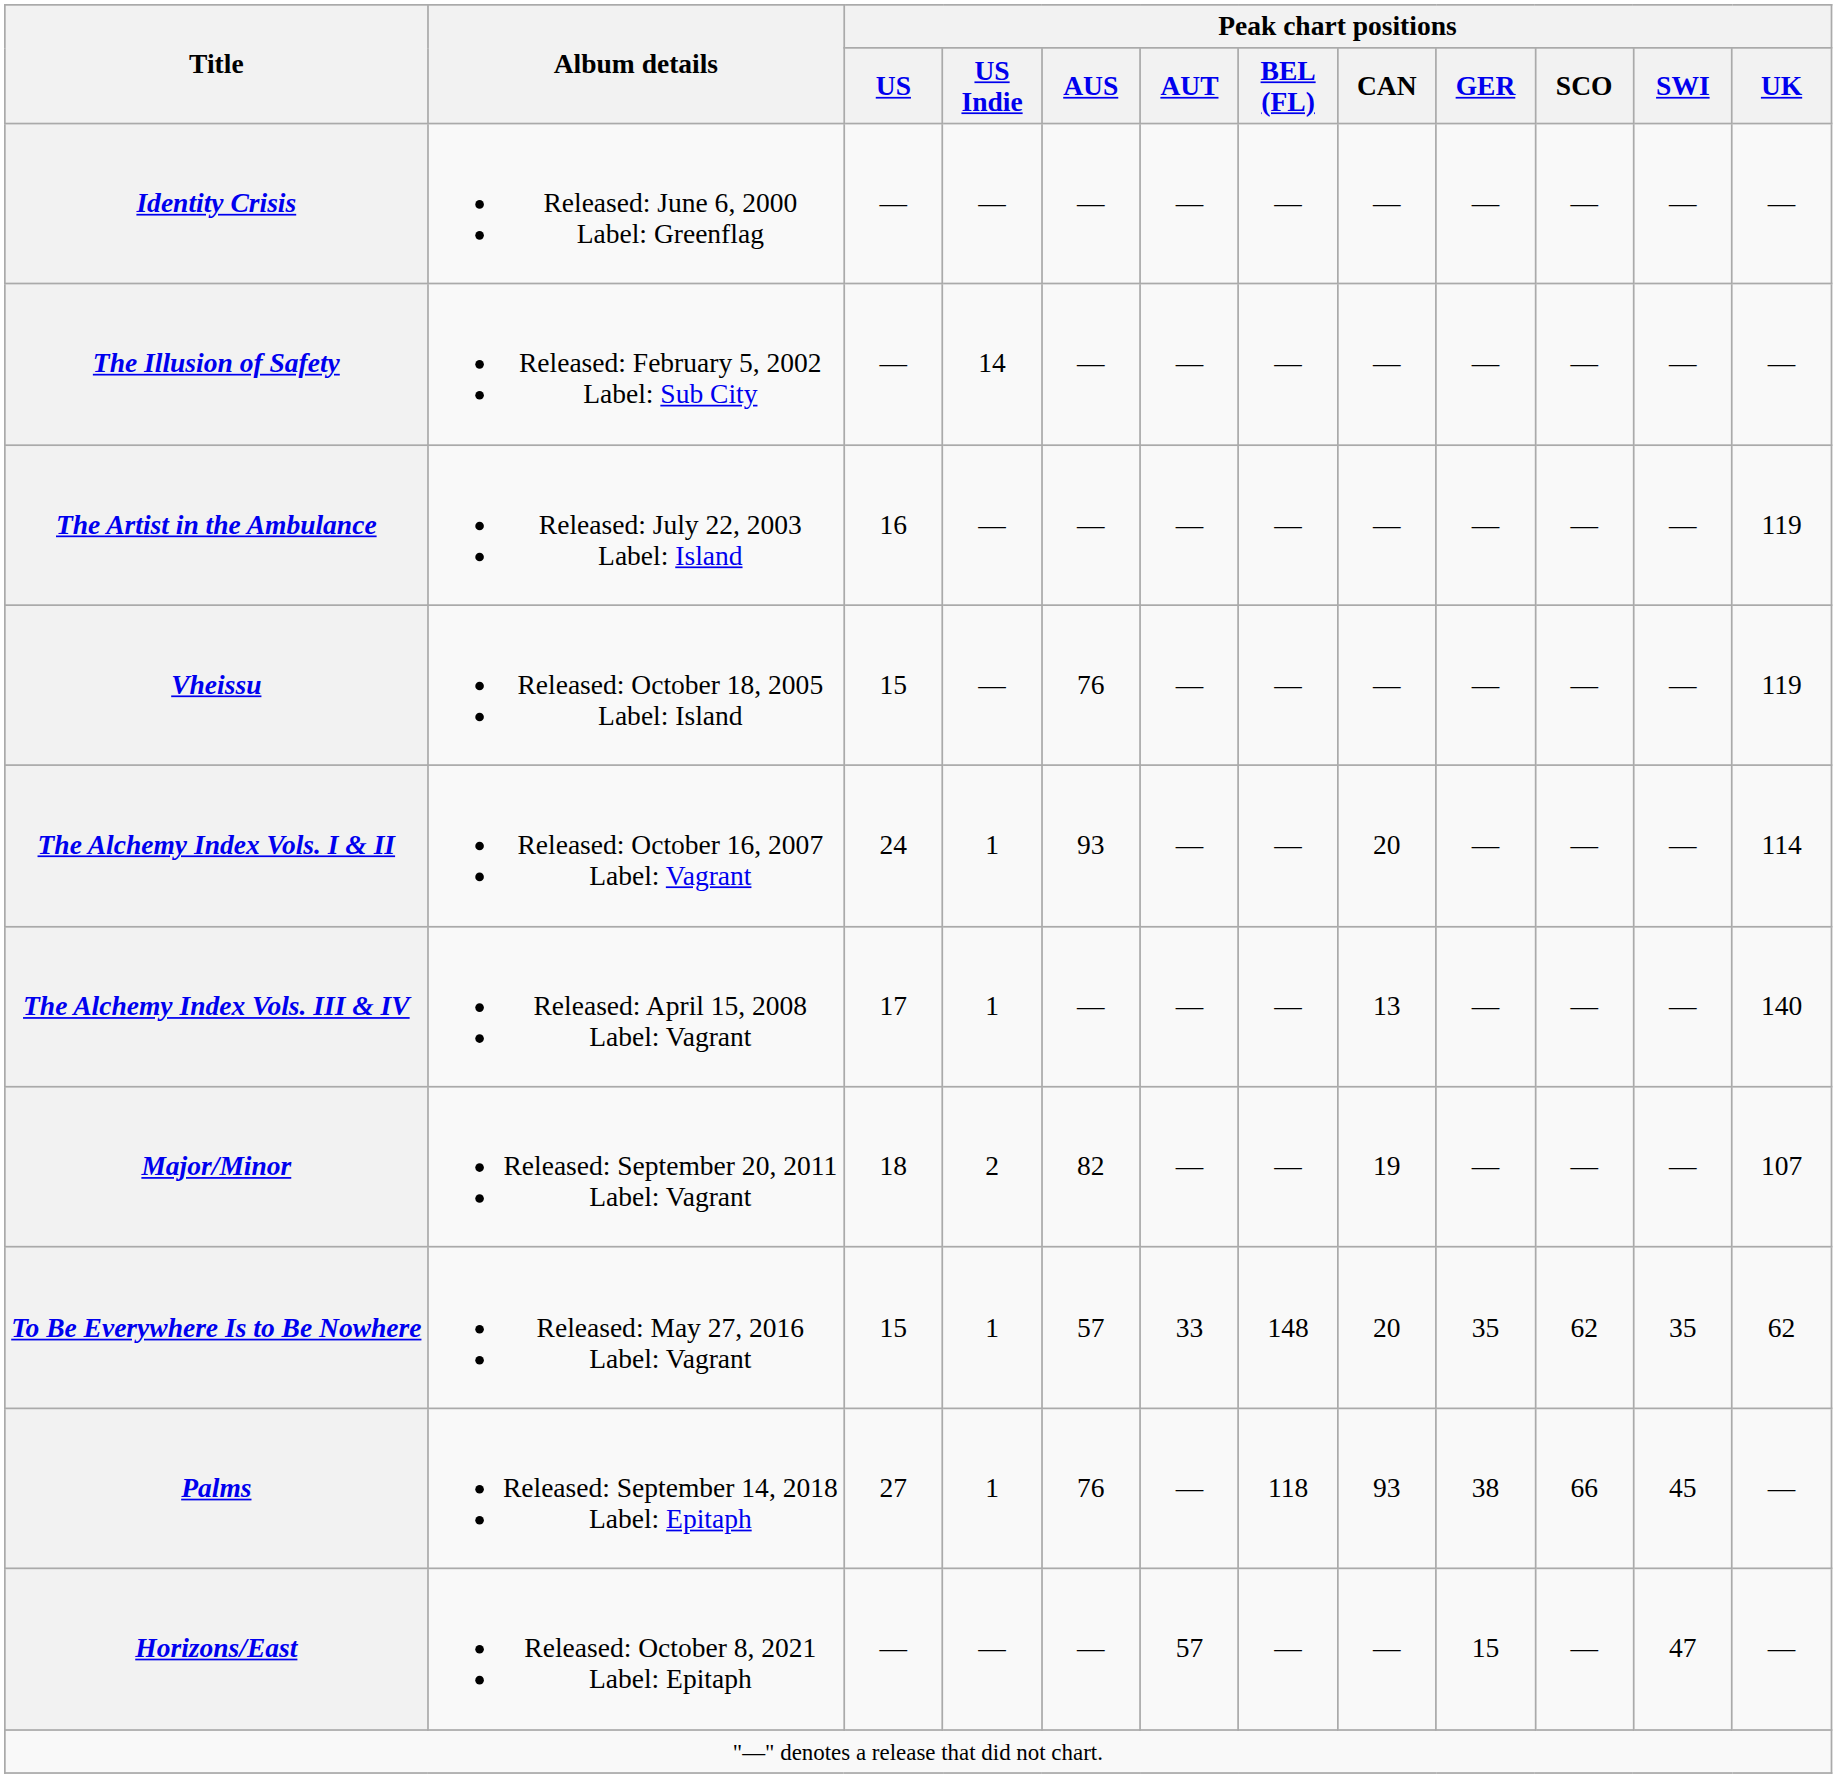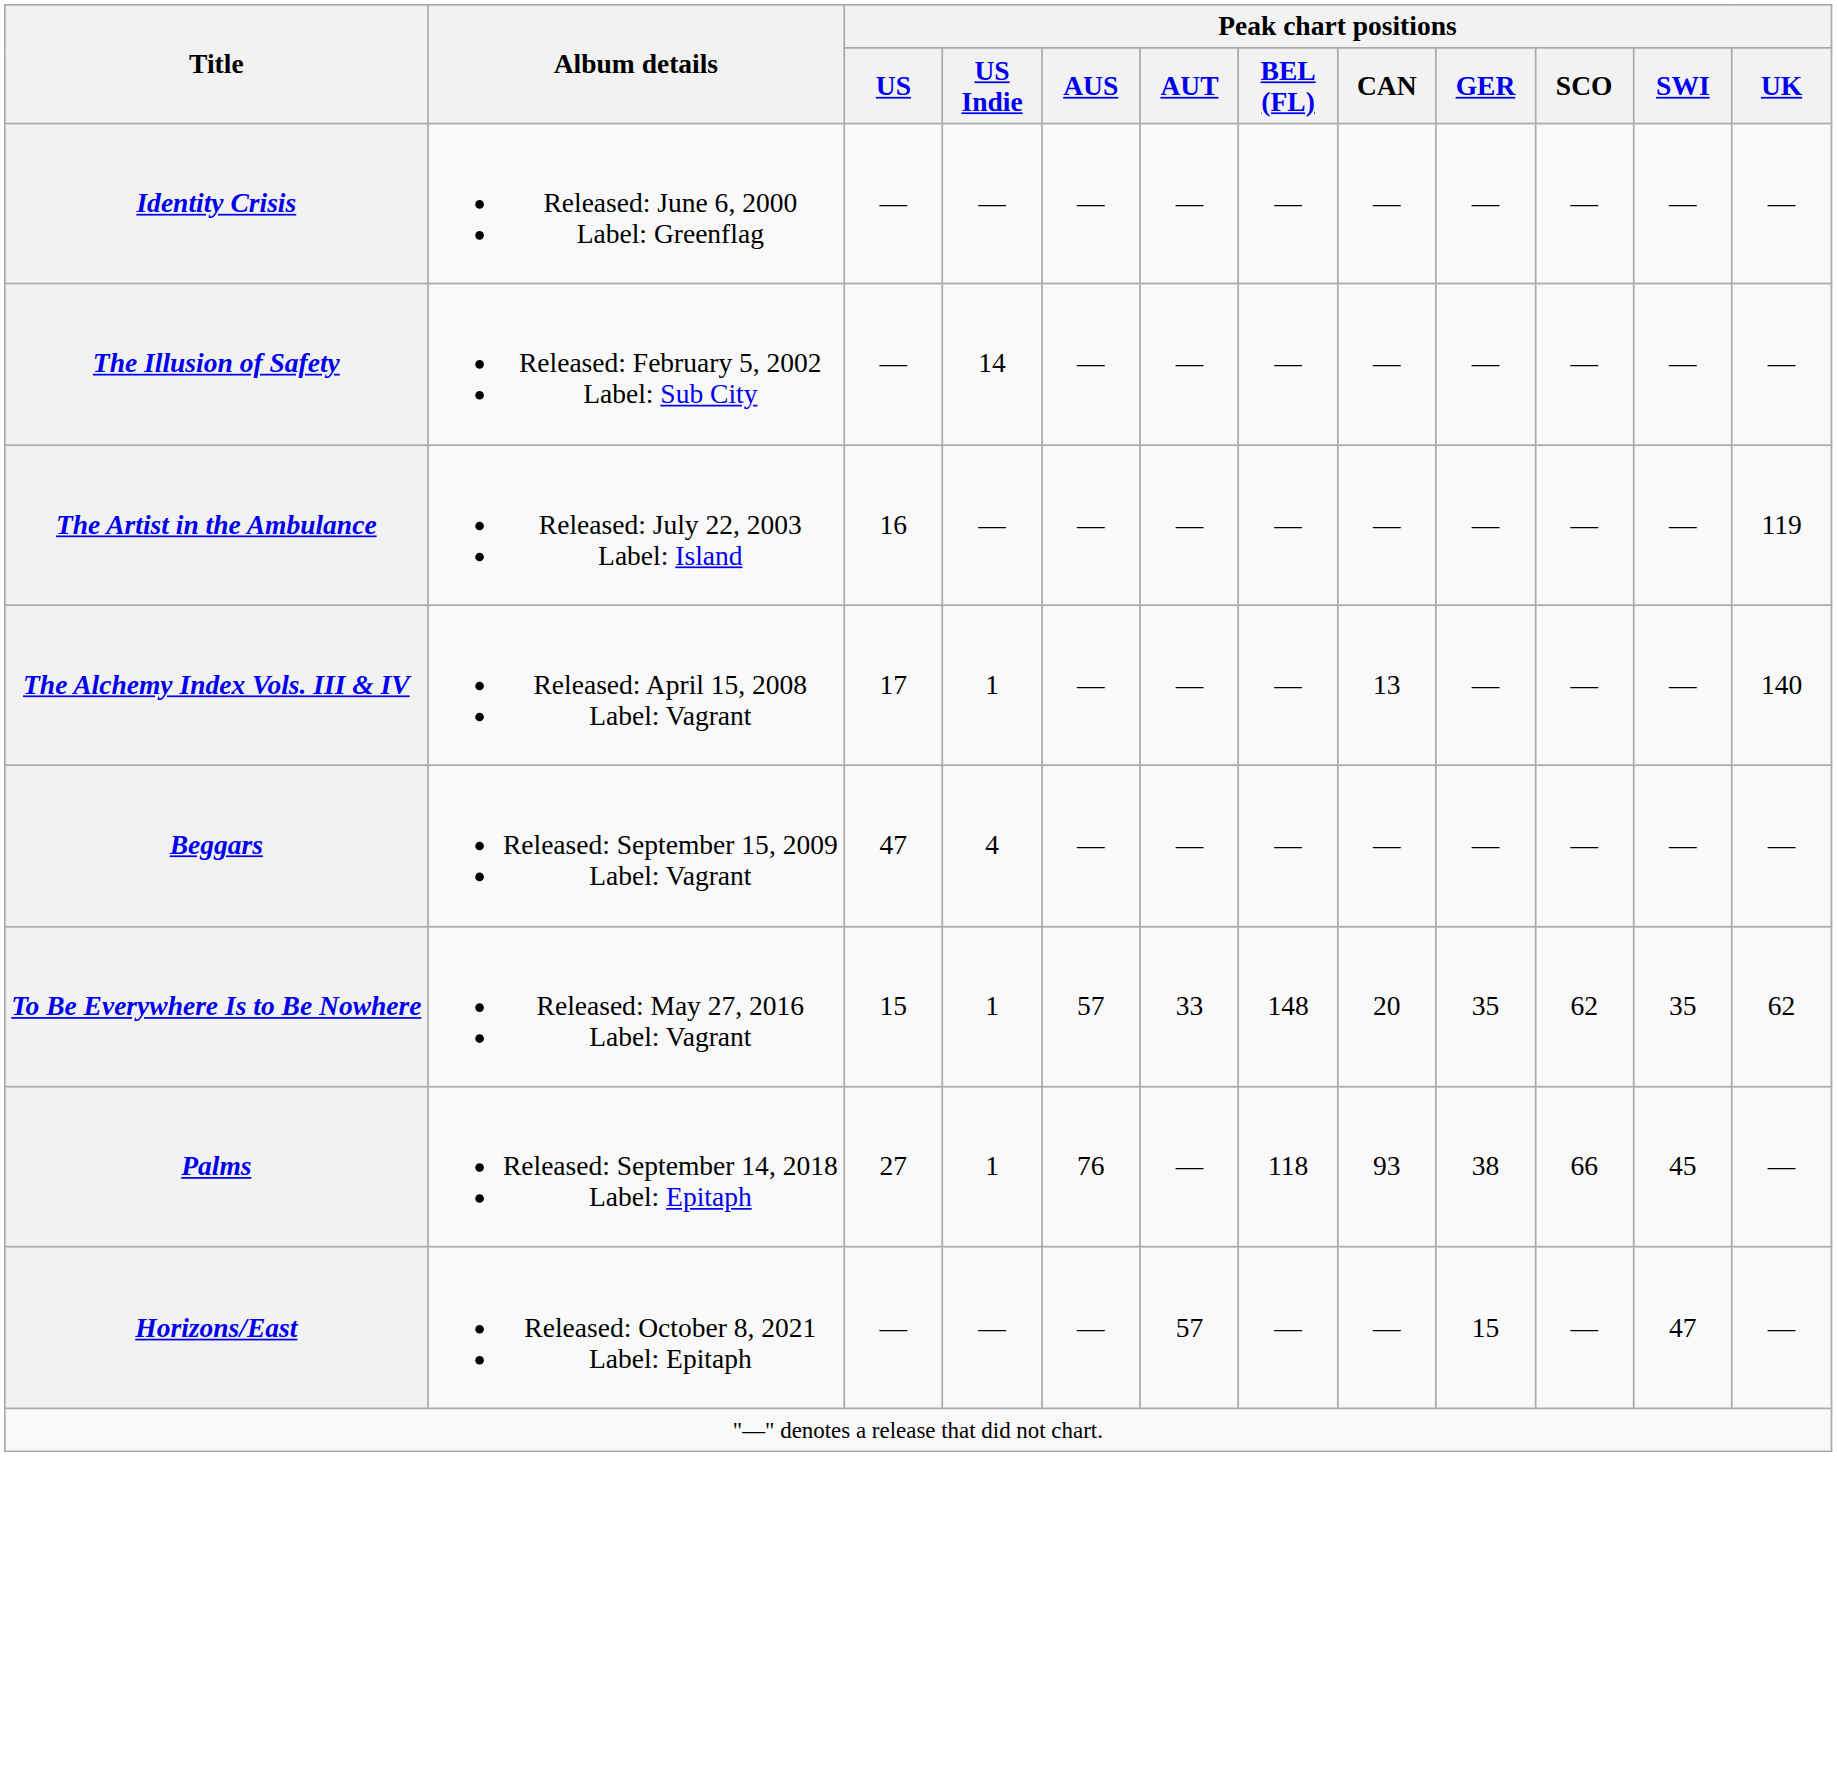- row: (216, 684)
- row: (216, 845)
+ row: (216, 845)
- row: (216, 1166)
